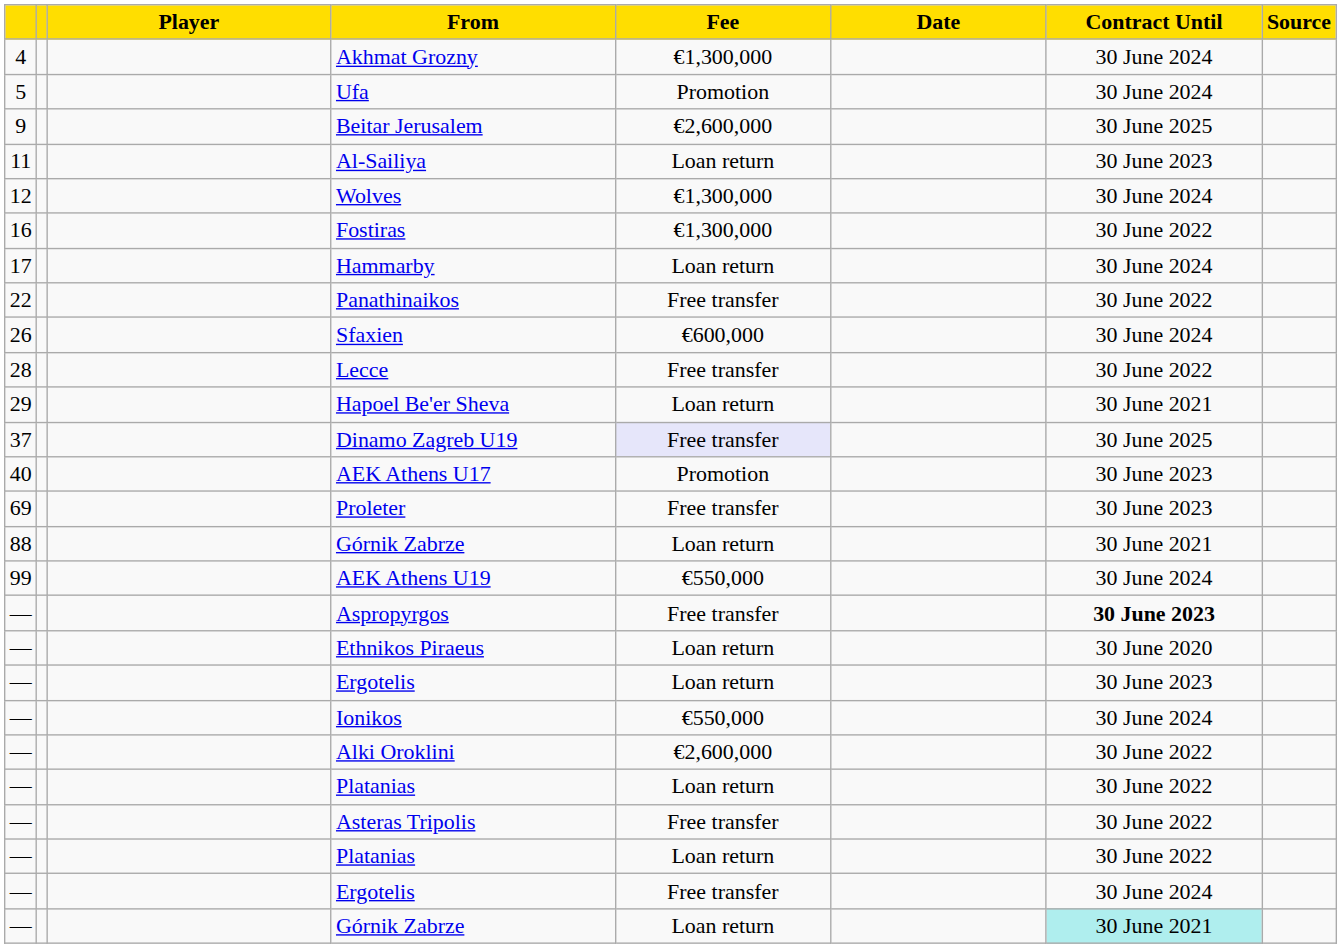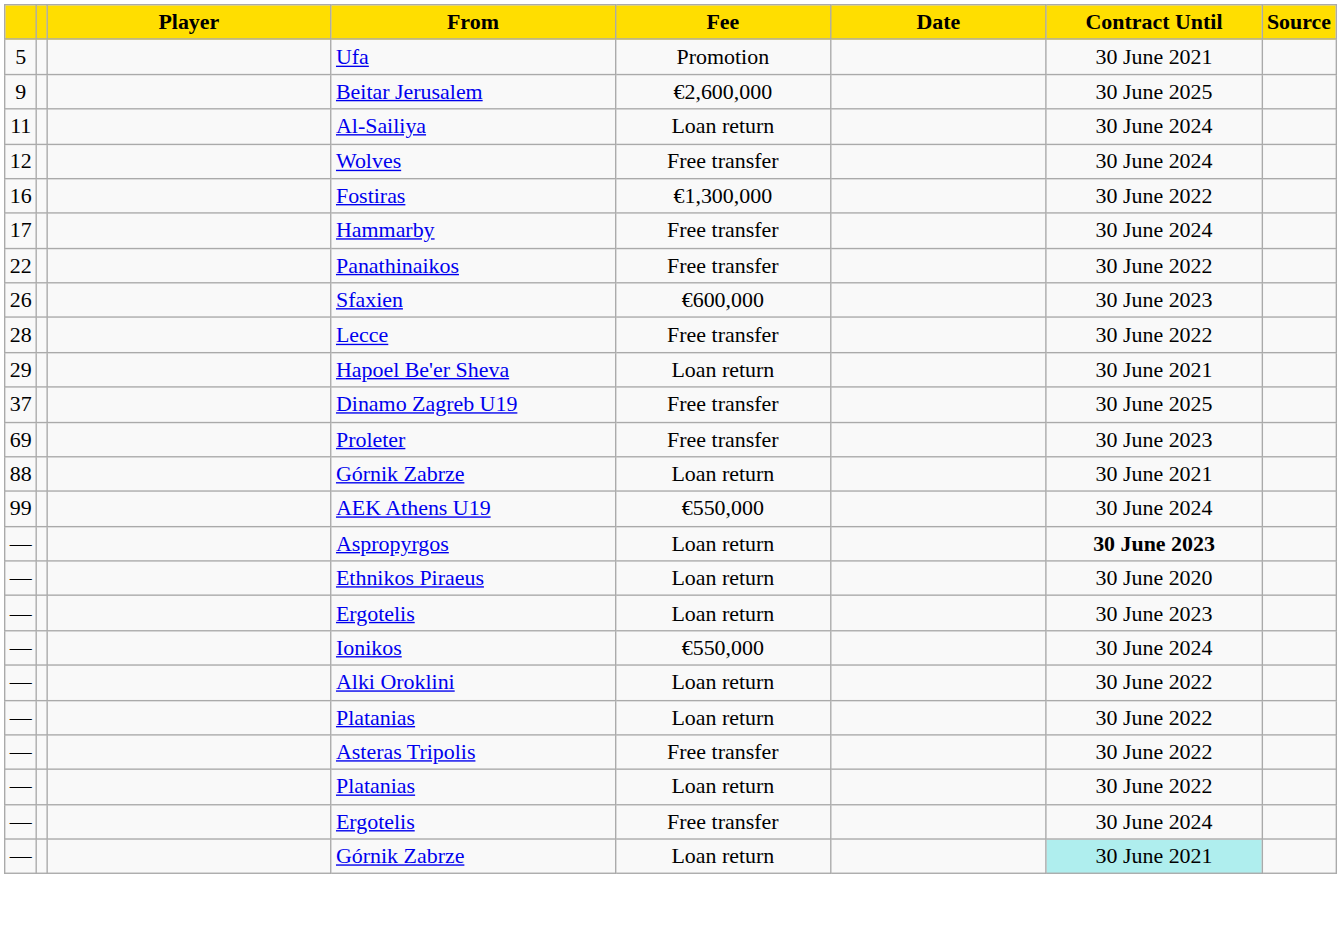- row: (21, 56)
(1154, 91) 30 June 2024 -> (1154, 56) 30 June 2021
(1154, 160) 30 June 2023 -> (1154, 126) 30 June 2024
(723, 195) €1,300,000 -> (723, 160) Free transfer
(723, 265) Loan return -> (723, 230) Free transfer
(1154, 334) 30 June 2024 -> (1154, 299) 30 June 2023
(723, 439) lavender background -> (723, 404) no background
- row: (21, 473)
(723, 612) Free transfer -> (723, 543) Loan return
(723, 751) €2,600,000 -> (723, 682) Loan return
